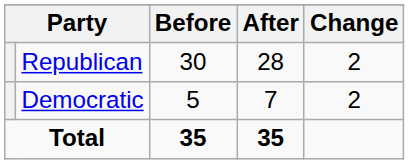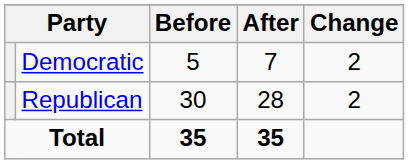rows swapped: (82, 61) <-> (83, 100)
